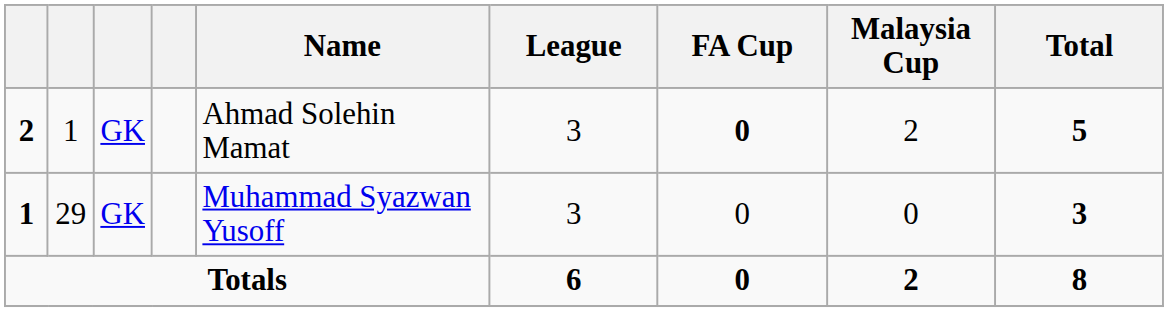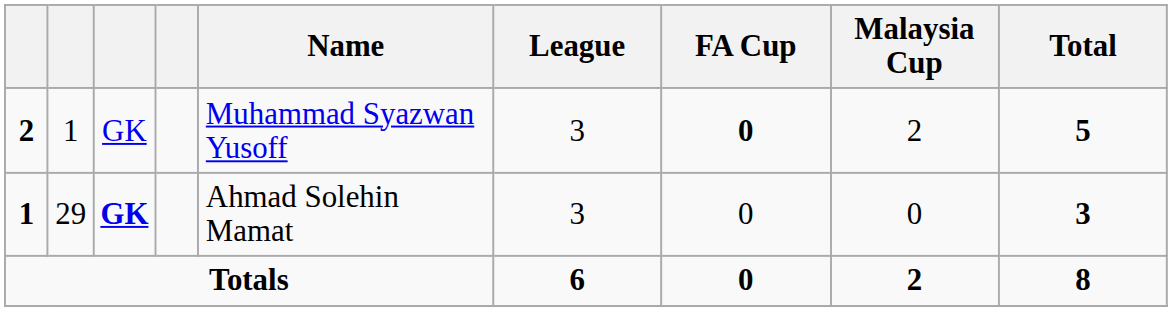(299, 130) Ahmad Solehin Mamat -> (340, 130) Muhammad Syazwan Yusoff
(123, 213) normal -> (124, 213) bold
(337, 213) Muhammad Syazwan Yusoff -> (302, 213) Ahmad Solehin Mamat
